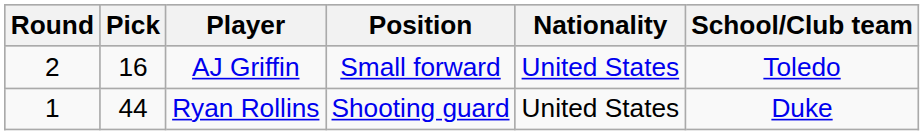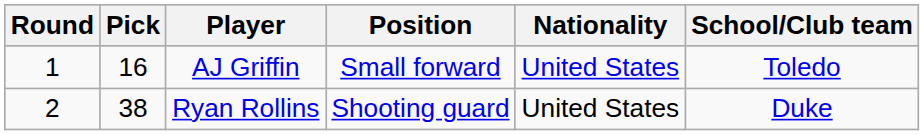(52, 66) 2 -> (52, 66) 1
(52, 108) 1 -> (52, 108) 2
(133, 108) 44 -> (133, 108) 38
